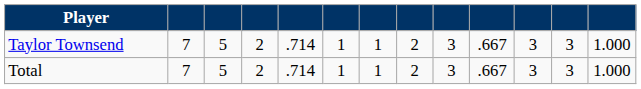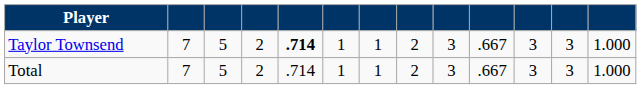(300, 44) normal -> (300, 44) bold
